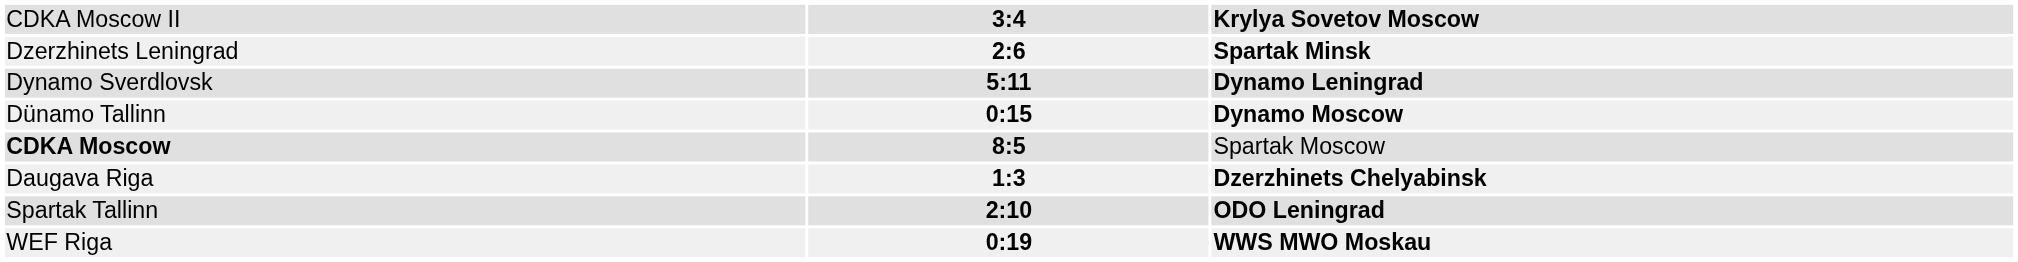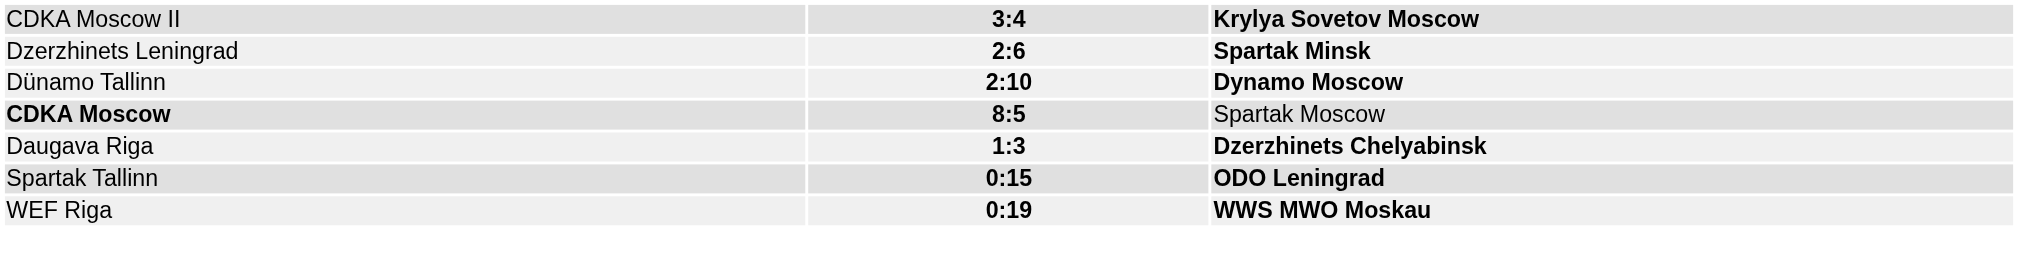- row: (110, 82)
(1009, 114) 0:15 -> (1009, 82) 2:10
(1009, 210) 2:10 -> (1009, 178) 0:15
